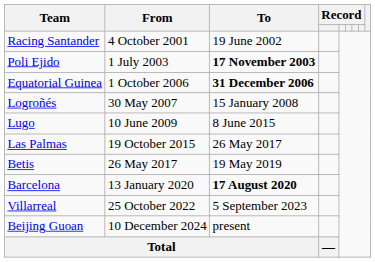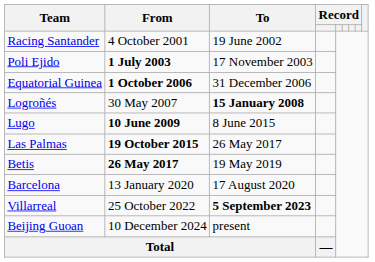(138, 61) normal -> (139, 61) bold
(264, 61) bold -> (263, 61) normal
(148, 82) normal -> (150, 82) bold
(263, 82) bold -> (262, 82) normal
(255, 102) normal -> (258, 102) bold
(143, 123) normal -> (144, 123) bold
(152, 144) normal -> (153, 144) bold
(143, 164) normal -> (143, 164) bold
(255, 185) bold -> (254, 185) normal
(260, 205) normal -> (262, 205) bold
